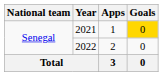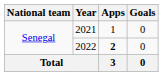(143, 29) gold background -> (143, 29) no background
(113, 46) normal -> (113, 46) bold
